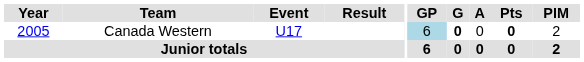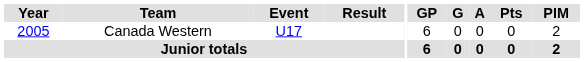(427, 31) lightblue background -> (427, 31) no background
(458, 31) bold -> (458, 31) normal
(511, 31) bold -> (511, 31) normal
